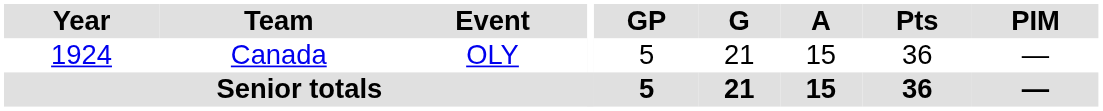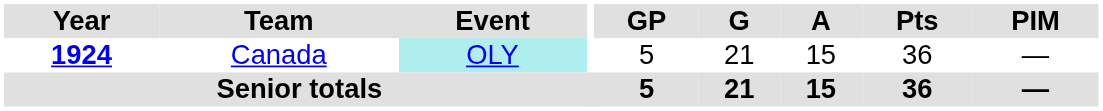(82, 54) normal -> (82, 54) bold
(493, 54) no background -> (493, 54) paleturquoise background
